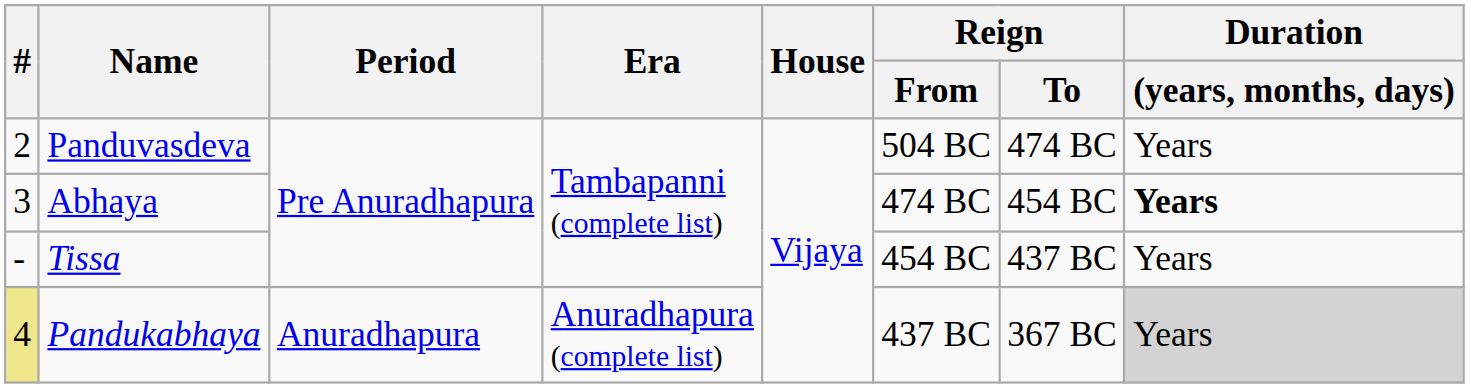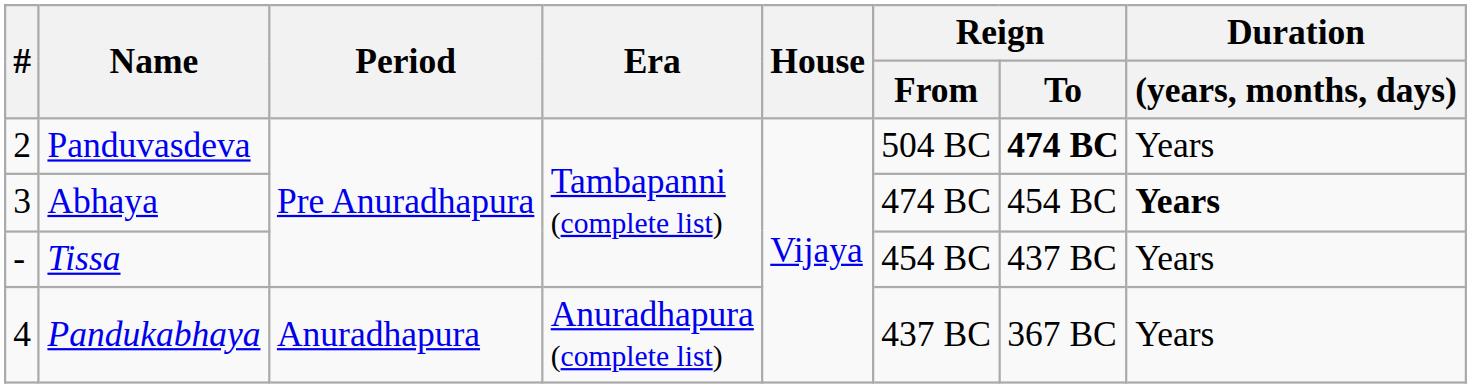(1062, 145) normal -> (1063, 145) bold
(22, 334) khaki background -> (22, 334) no background
(1173, 334) lightgrey background -> (1175, 334) no background
